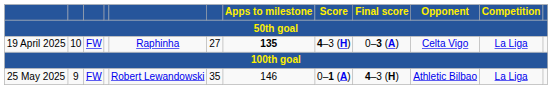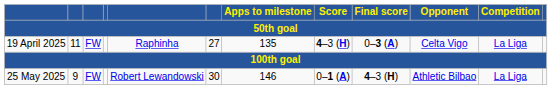(76, 44) 10 -> (75, 44) 11
(269, 44) bold -> (268, 44) normal
(215, 76) 35 -> (214, 76) 30
